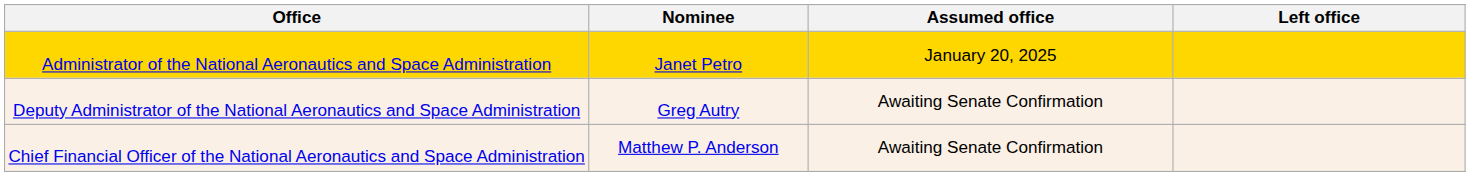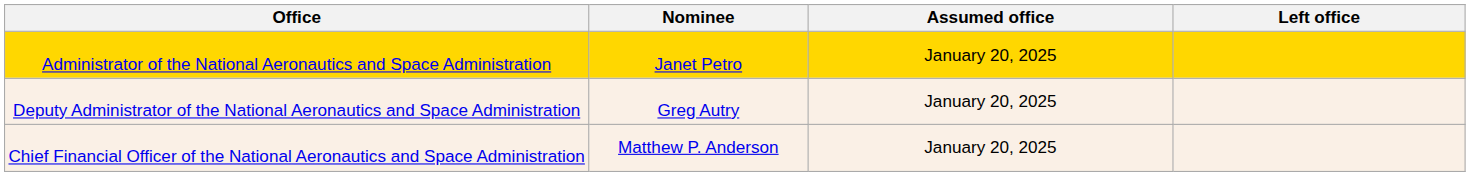(990, 101) Awaiting Senate Confirmation -> (990, 101) January 20, 2025
(990, 147) Awaiting Senate Confirmation -> (990, 147) January 20, 2025
